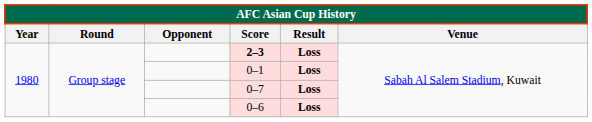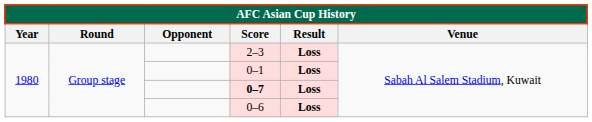(255, 52) bold -> (255, 52) normal
(255, 89) normal -> (255, 89) bold
